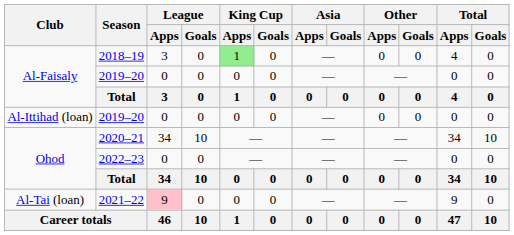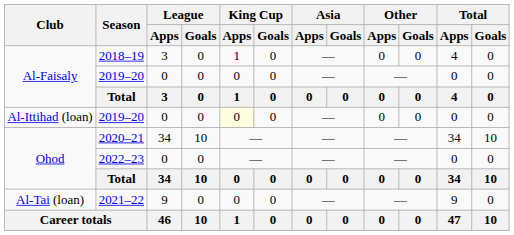(237, 55) lightgreen background -> (237, 55) no background
(237, 117) no background -> (237, 117) lightyellow background
(164, 199) pink background -> (164, 199) no background
